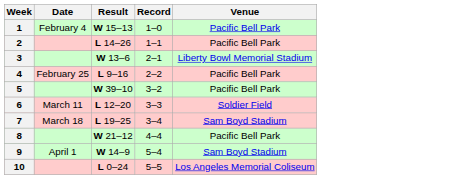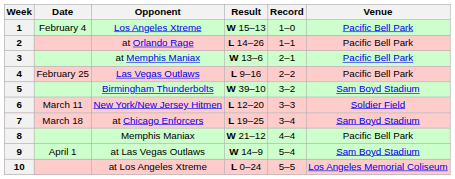+ column: (158, 12)
(245, 58) Liberty Bowl Memorial Stadium -> (378, 58) Pacific Bell Park
(245, 89) Pacific Bell Park -> (378, 89) Sam Boyd Stadium
